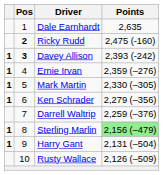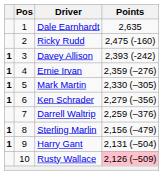(24, 41) bold -> (24, 41) normal
(24, 56) bold -> (24, 56) normal
(130, 129) lightgreen background -> (130, 129) no background
(130, 159) no background -> (130, 159) pink background
